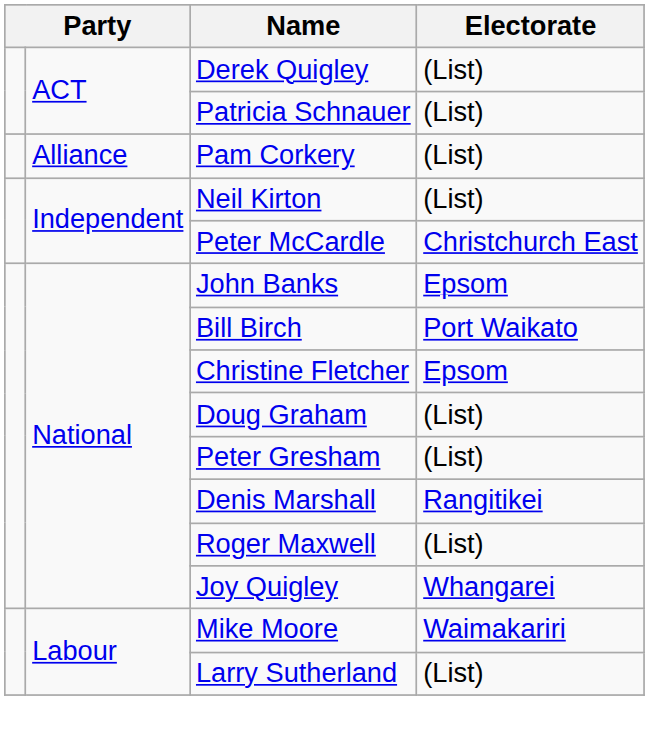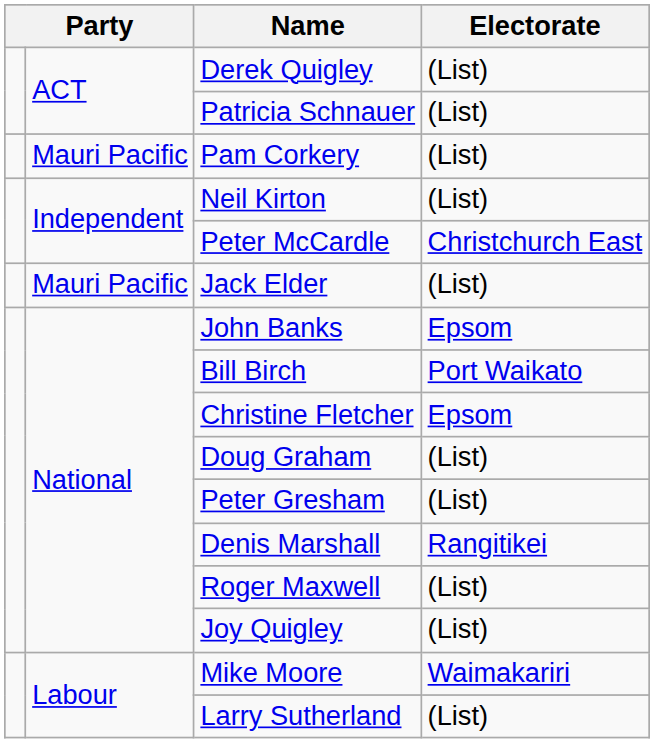(80, 155) Alliance -> (110, 155) Mauri Pacific
+ row: (264, 284)
(489, 586) Whangarei -> (458, 629) (List)
